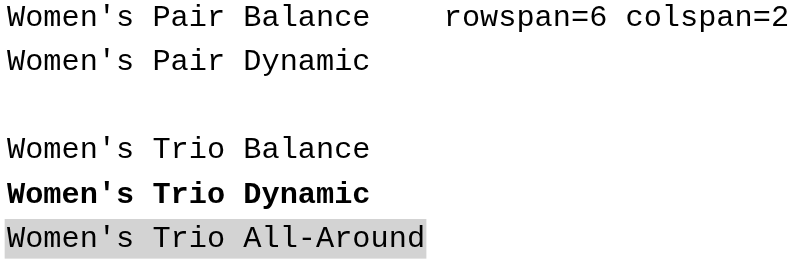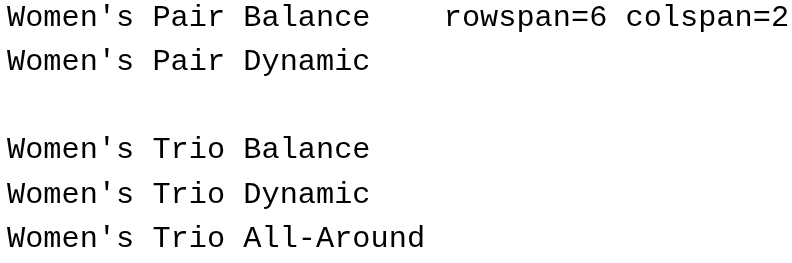(189, 195) bold -> (189, 195) normal
(216, 239) lightgrey background -> (216, 239) no background
